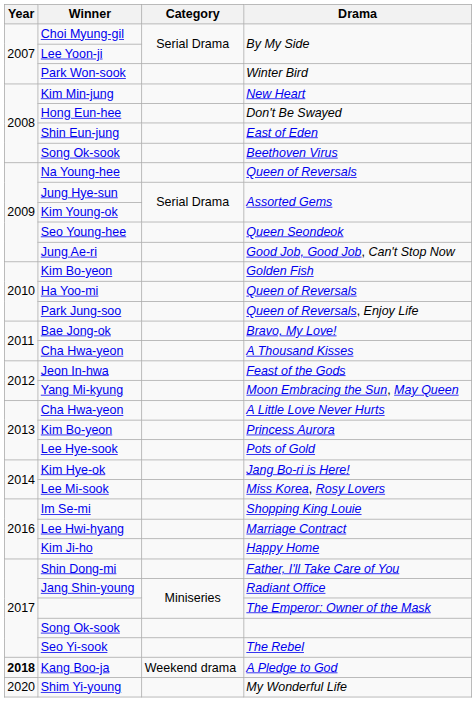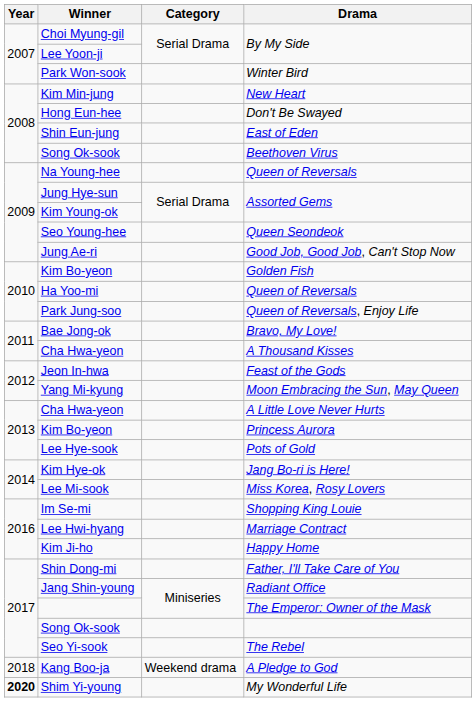(21, 667) bold -> (21, 667) normal
(21, 687) normal -> (21, 687) bold
